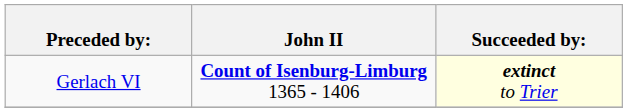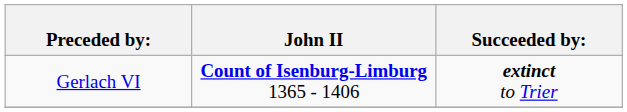(529, 81) lightyellow background -> (529, 81) no background
